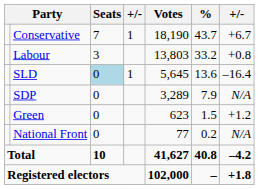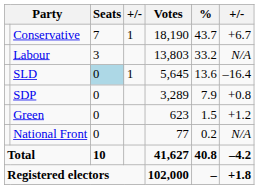(240, 54) +0.8 -> (241, 54) N/A
(241, 94) N/A -> (240, 94) +0.8
